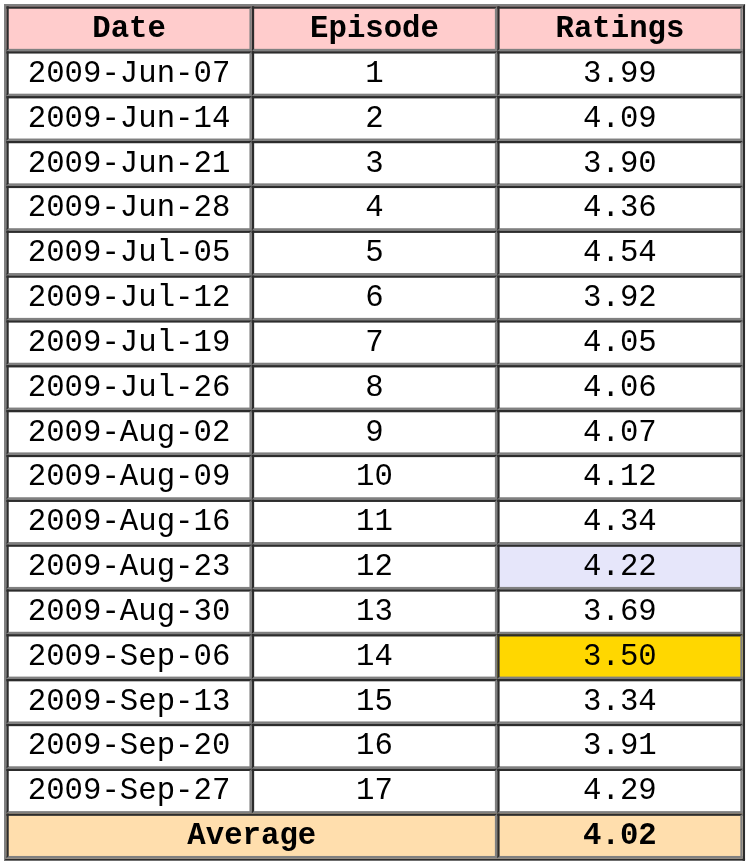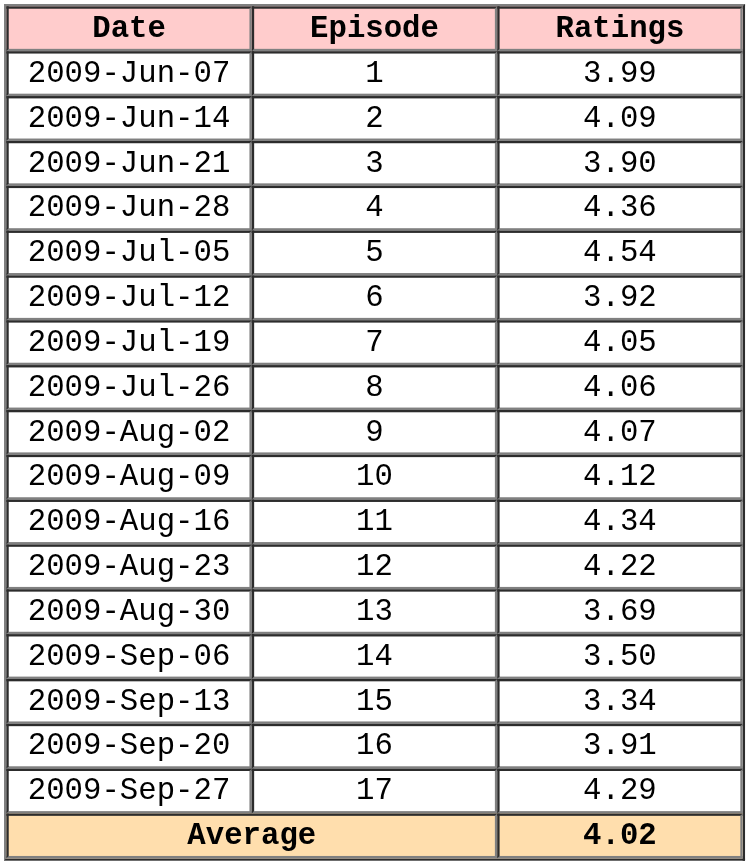(620, 567) lavender background -> (620, 567) no background
(620, 657) gold background -> (620, 657) no background
